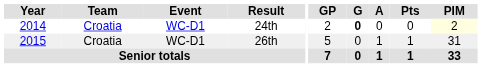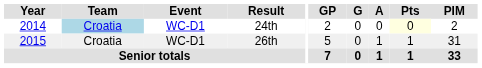(103, 26) no background -> (103, 26) lightblue background
(358, 26) bold -> (358, 26) normal
(410, 26) no background -> (410, 26) lightyellow background
(454, 26) lightyellow background -> (454, 26) no background
